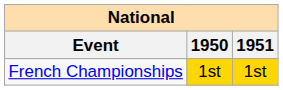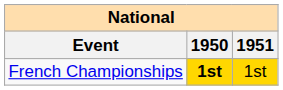(210, 71) normal -> (210, 71) bold
